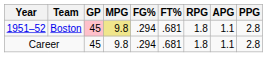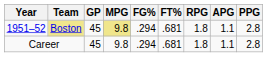(66, 28) no background -> (66, 28) khaki background
(95, 28) pink background -> (95, 28) no background
